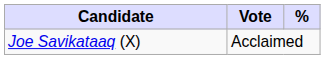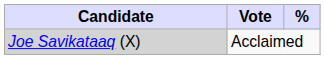(74, 41) no background -> (74, 41) lightgrey background
